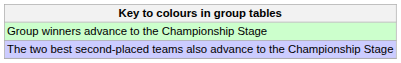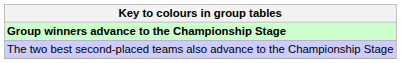(137, 31) normal -> (146, 31) bold
